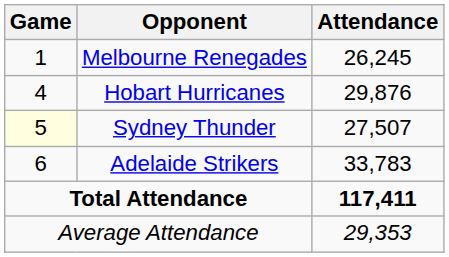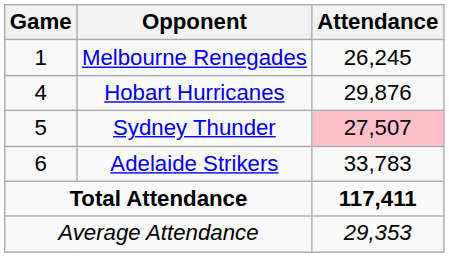(41, 127) lightyellow background -> (41, 127) no background
(378, 127) no background -> (378, 127) pink background
